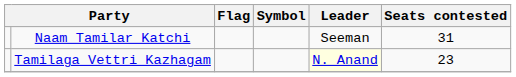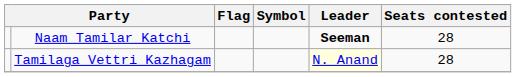(345, 38) normal -> (345, 38) bold
(446, 38) 31 -> (446, 38) 28
(446, 60) 23 -> (446, 60) 28
